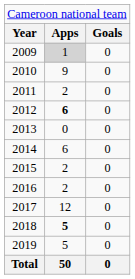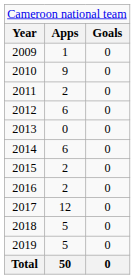(65, 52) lightgrey background -> (65, 52) no background
(65, 110) bold -> (65, 110) normal
(65, 226) bold -> (65, 226) normal
